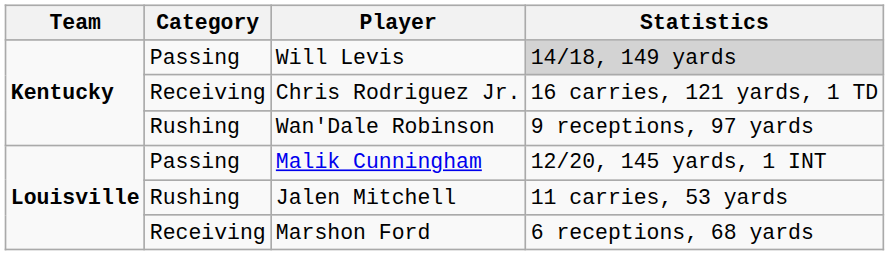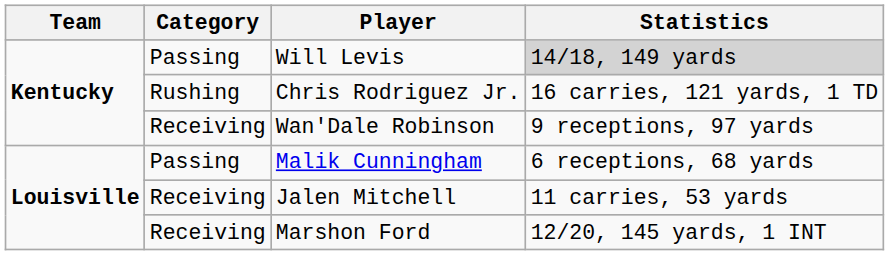(208, 93) Receiving -> (195, 93) Rushing
(195, 128) Rushing -> (208, 128) Receiving
(679, 163) 12/20, 145 yards, 1 INT -> (672, 163) 6 receptions, 68 yards
(195, 198) Rushing -> (208, 198) Receiving
(672, 233) 6 receptions, 68 yards -> (679, 233) 12/20, 145 yards, 1 INT
